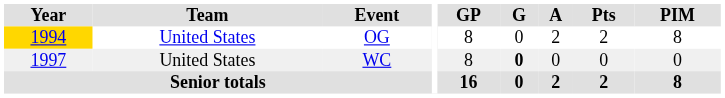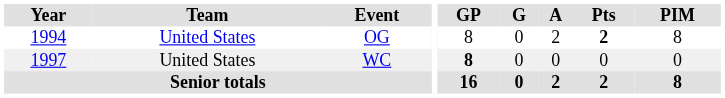(48, 37) gold background -> (48, 37) no background
(604, 37) normal -> (604, 37) bold
(469, 59) normal -> (469, 59) bold
(519, 59) bold -> (519, 59) normal
